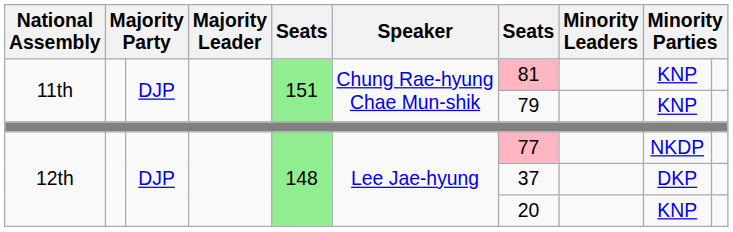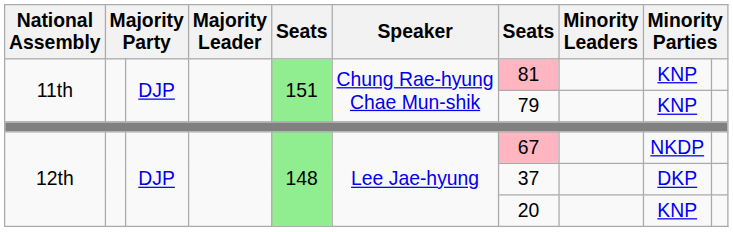(528, 147) 77 -> (528, 147) 67
